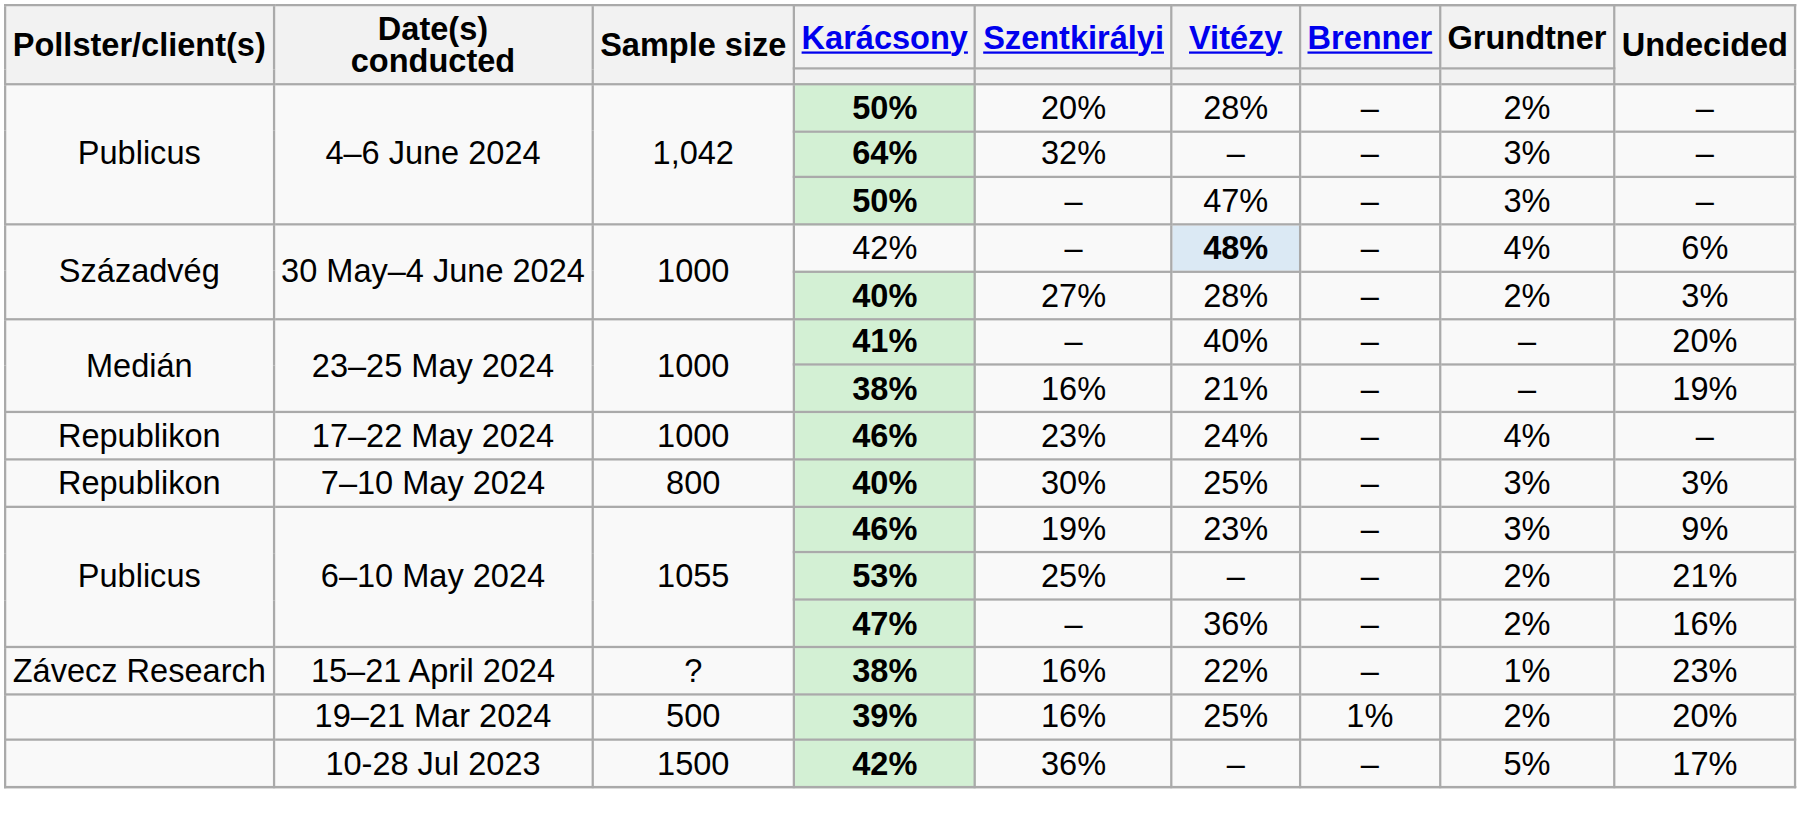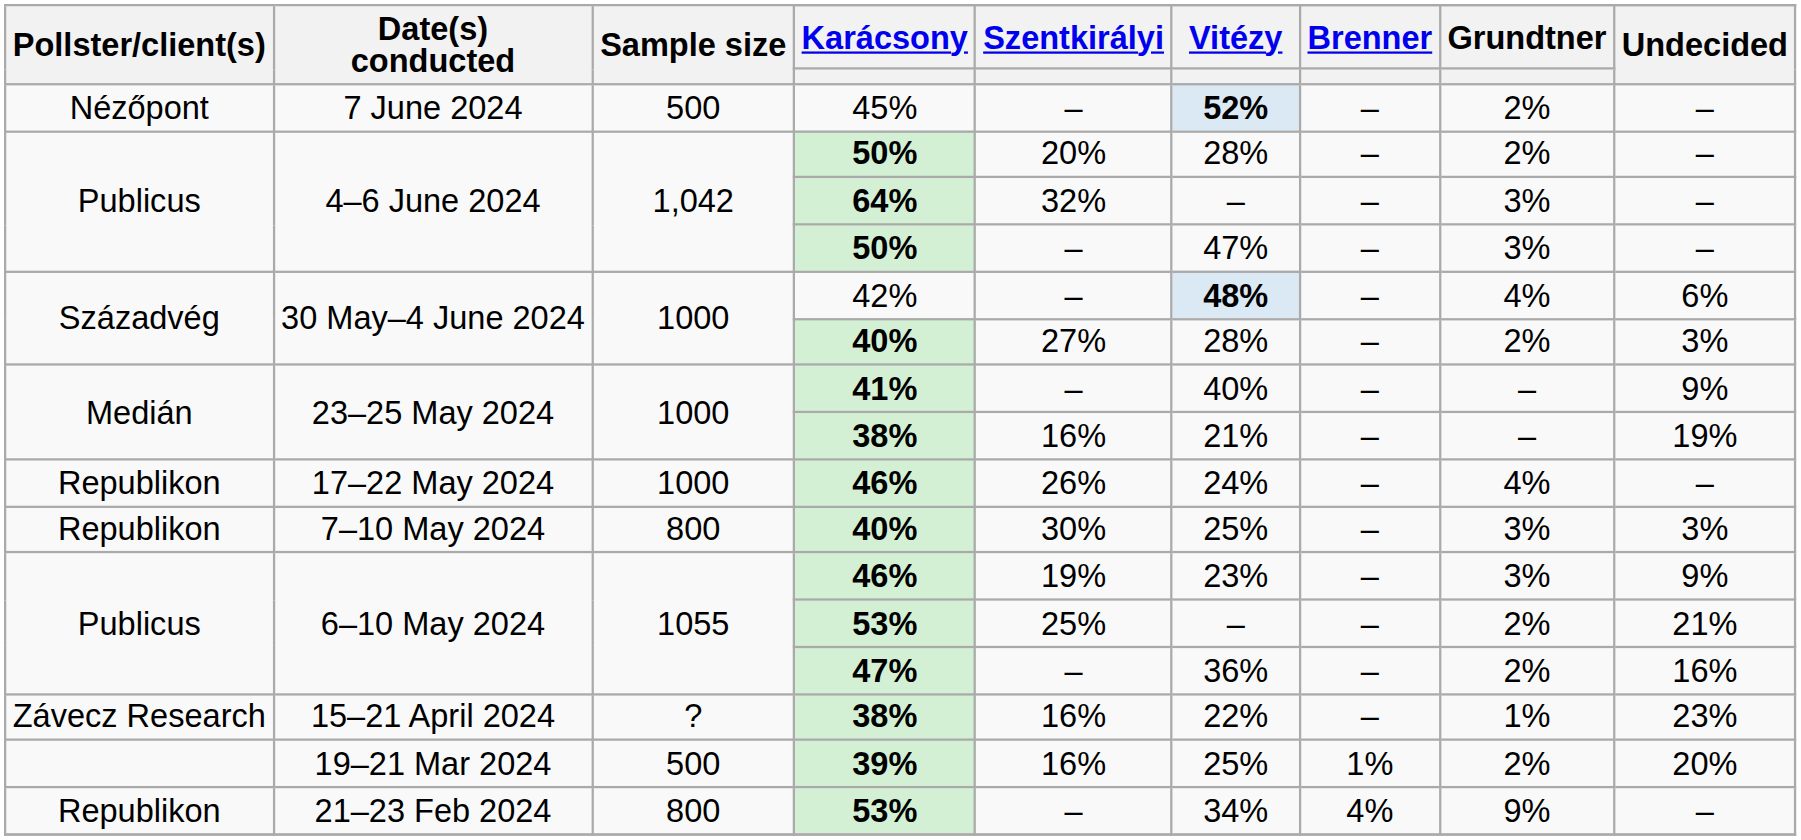+ row: (433, 108)
(1705, 342) 20% -> (1705, 389) 9%
(1074, 436) 23% -> (1074, 483) 26%
+ row: (433, 811)
- row: (433, 764)
